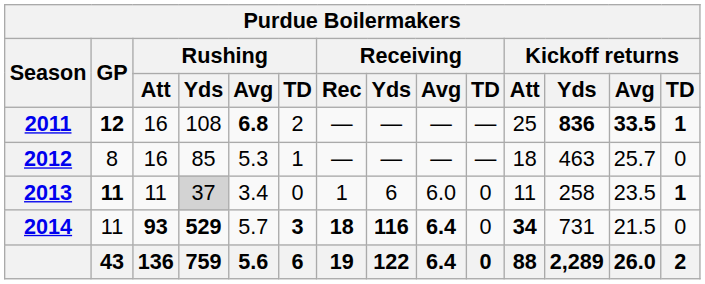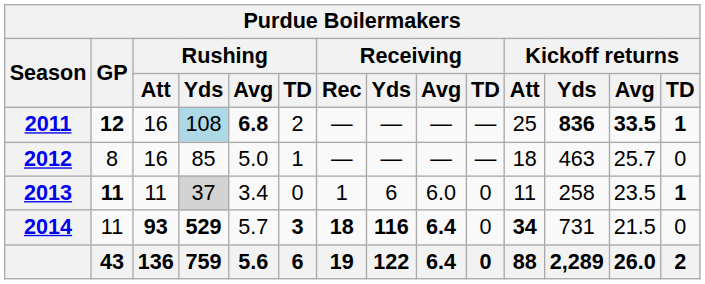(203, 124) no background -> (203, 124) lightblue background
(253, 158) 5.3 -> (253, 158) 5.0
